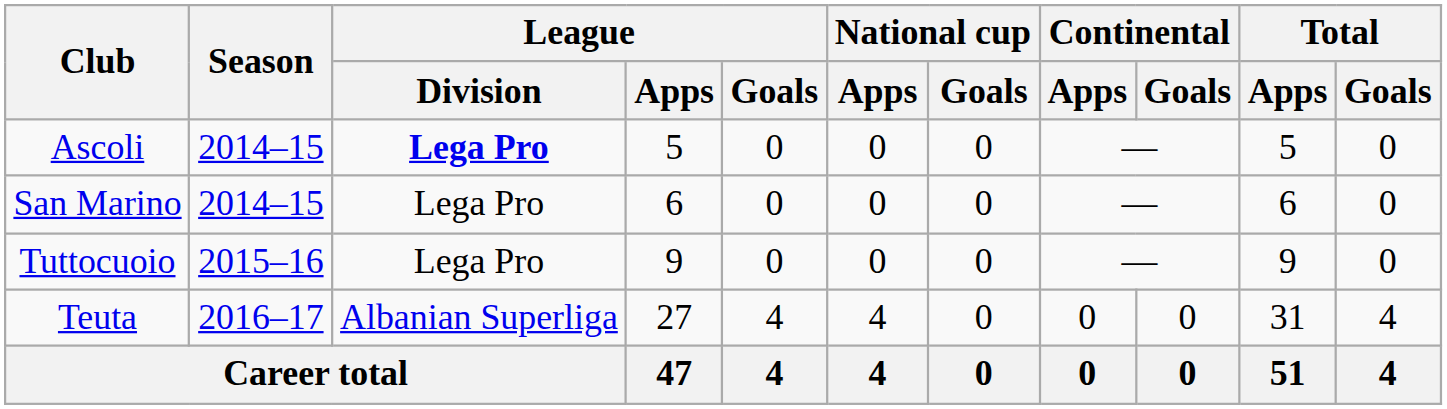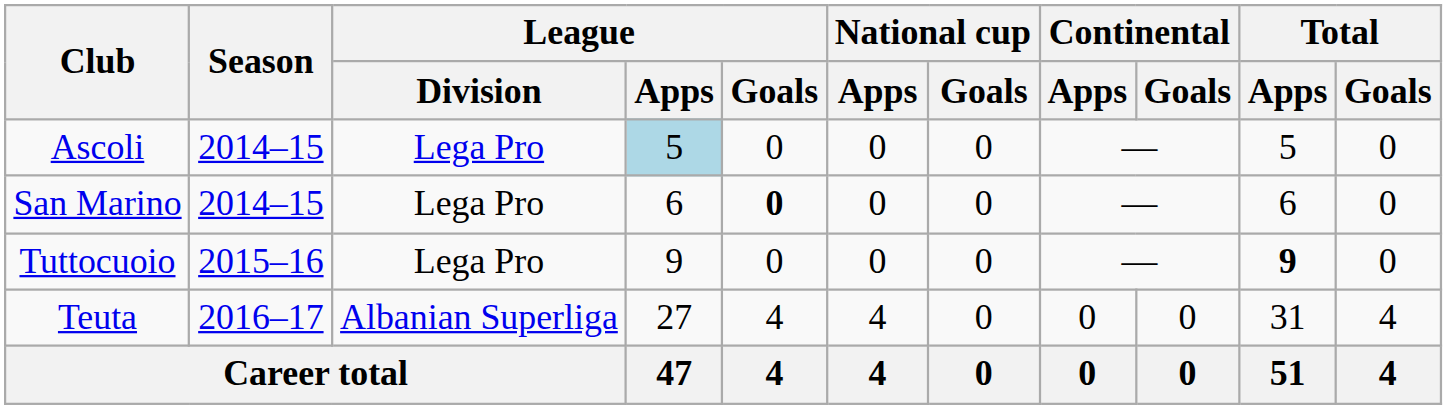(479, 146) bold -> (479, 146) normal
(674, 146) no background -> (674, 146) lightblue background
(774, 203) normal -> (774, 203) bold
(1288, 260) normal -> (1288, 260) bold
